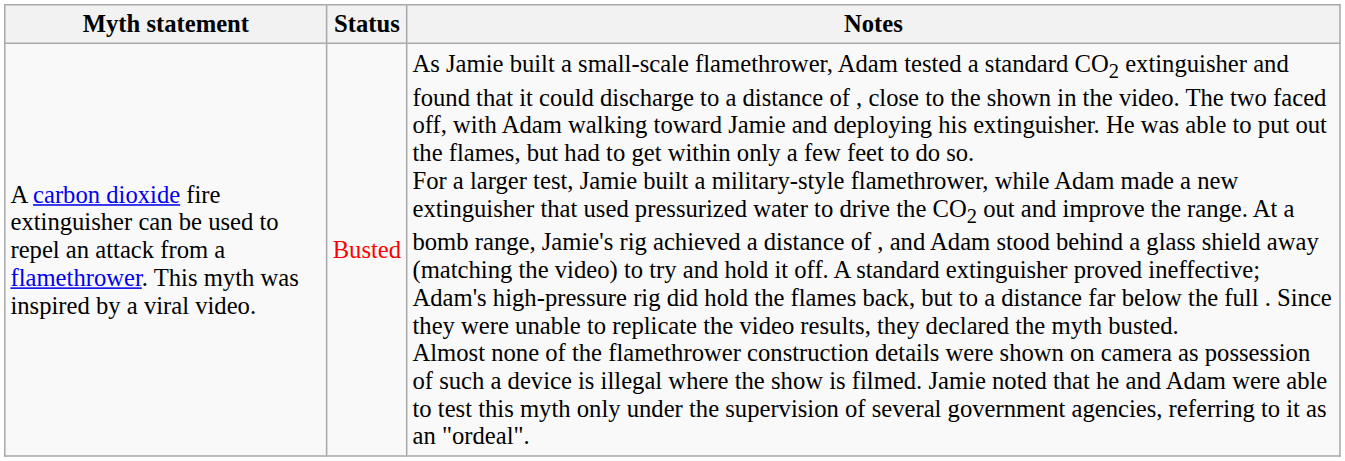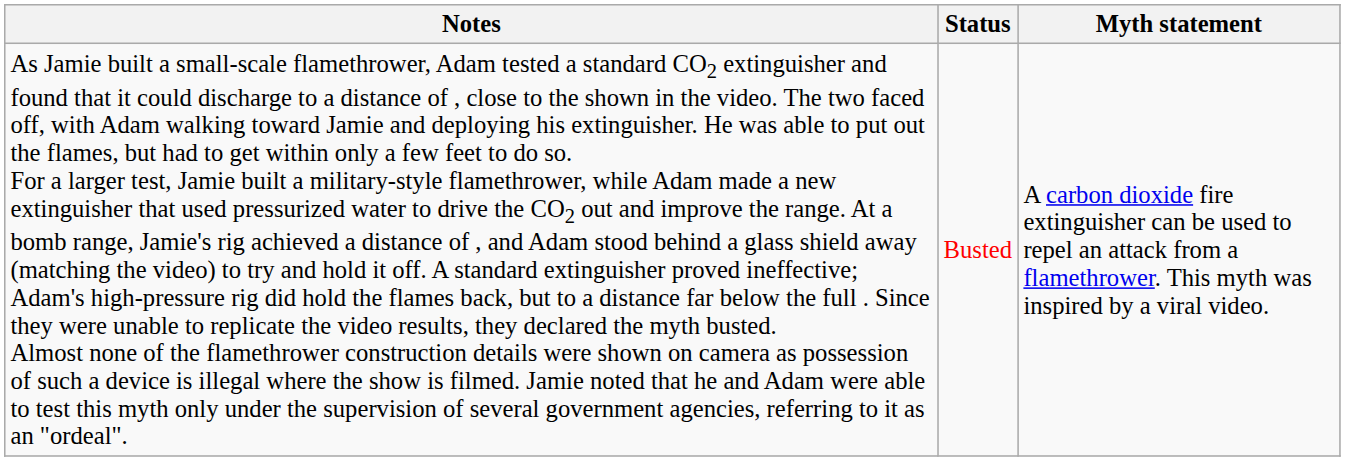columns swapped: (166, 24) <-> (873, 24)
